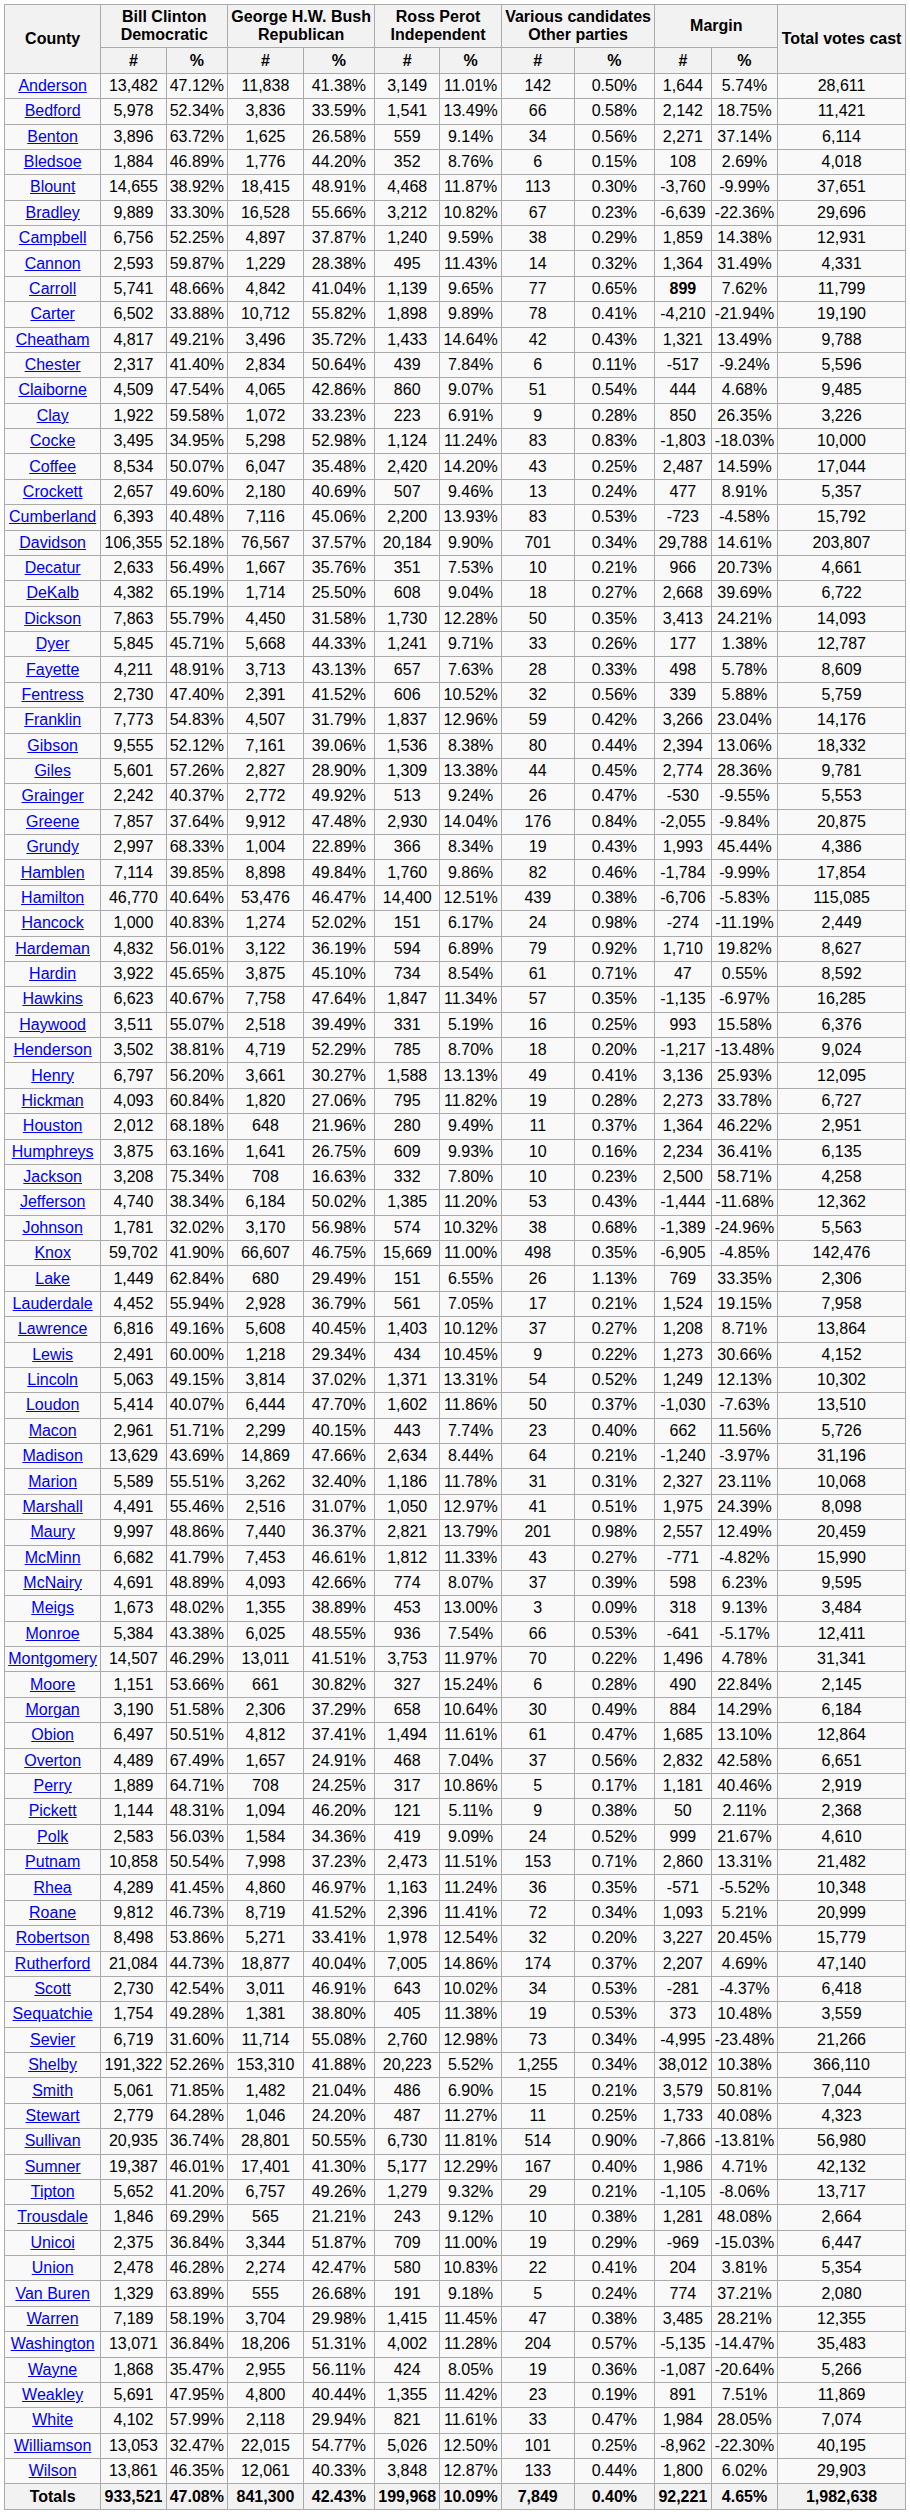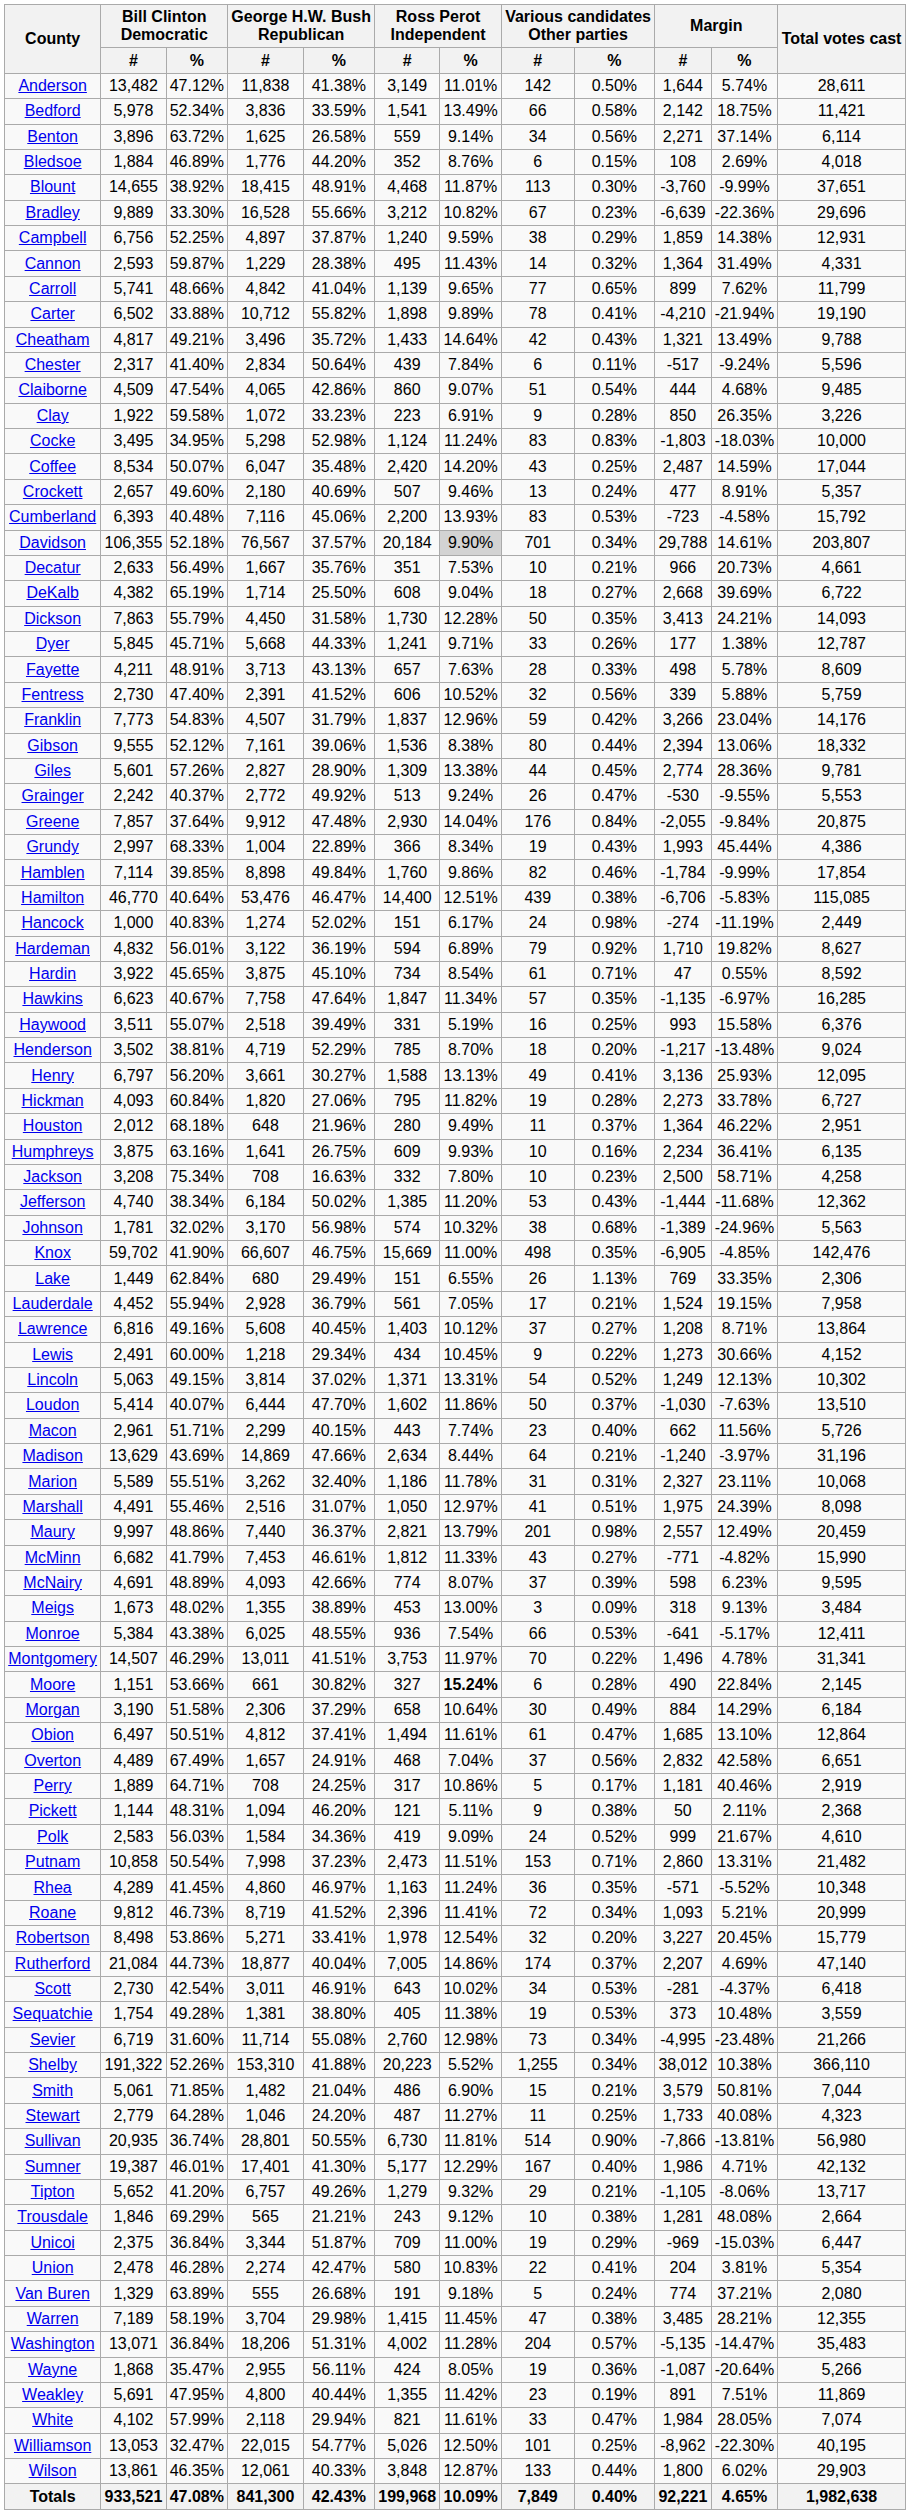(683, 288) bold -> (683, 288) normal
(471, 542) no background -> (471, 542) lightgrey background
(471, 1684) normal -> (471, 1684) bold
